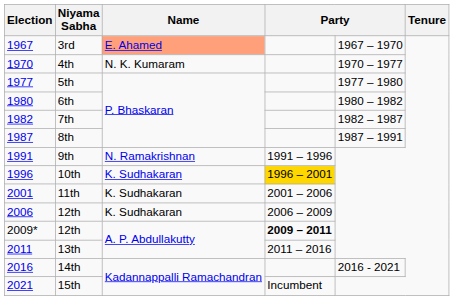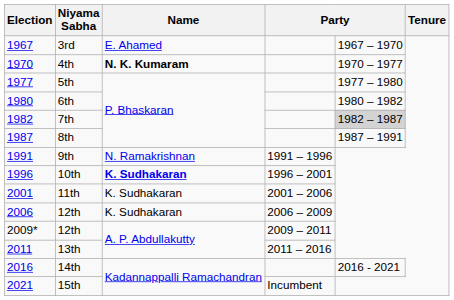(133, 45) lightsalmon background -> (133, 45) no background
(145, 63) normal -> (147, 63) bold
(370, 119) no background -> (370, 119) lightgrey background
(143, 175) normal -> (146, 175) bold
(300, 175) gold background -> (300, 175) no background
(299, 230) bold -> (299, 230) normal
